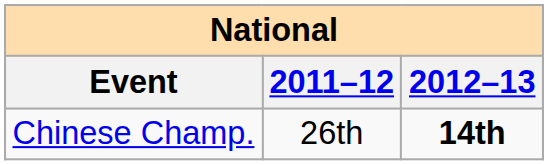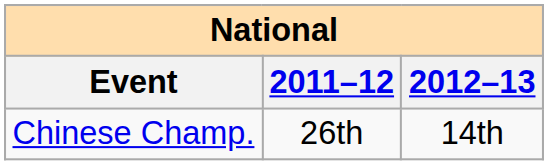(472, 133) bold -> (472, 133) normal
